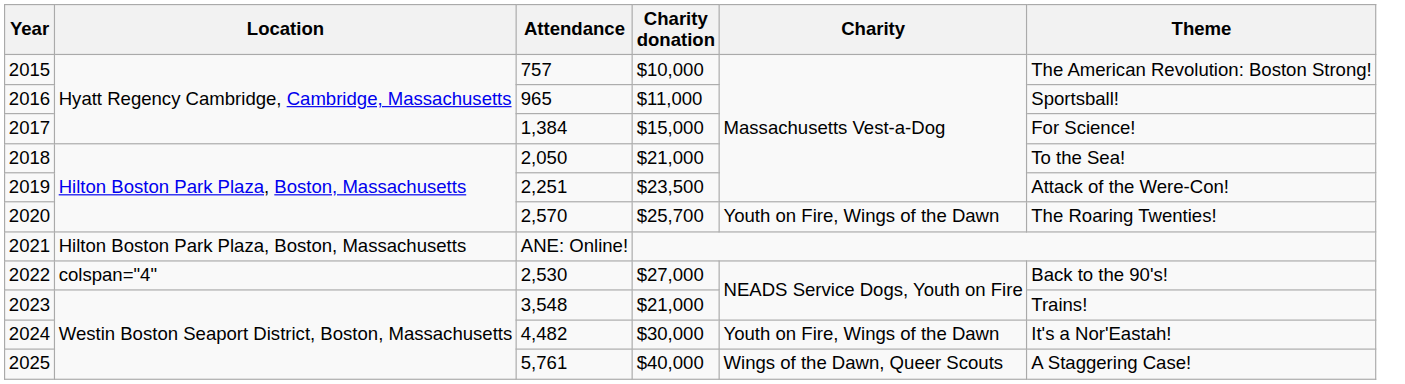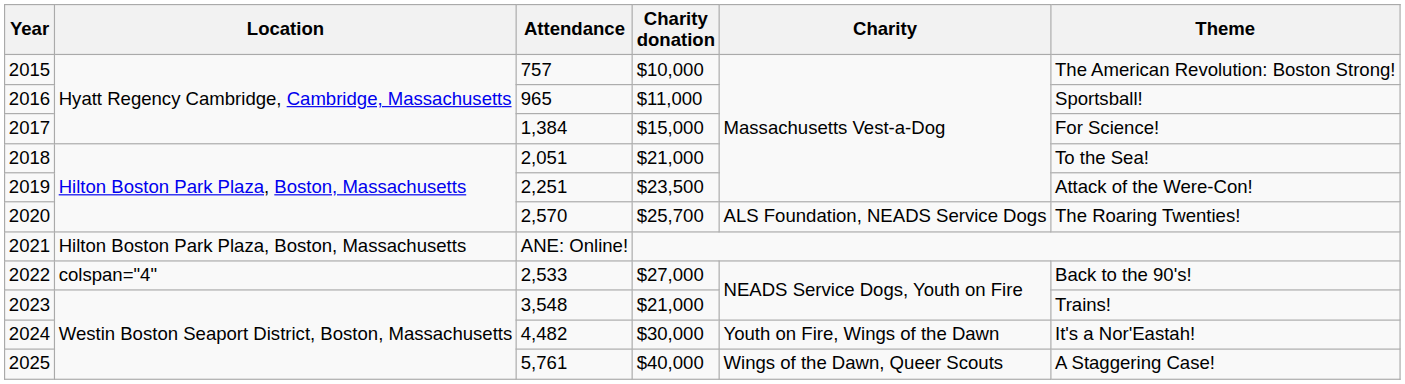(544, 157) 2,050 -> (544, 157) 2,051
(861, 216) Youth on Fire, Wings of the Dawn -> (885, 216) ALS Foundation, NEADS Service Dogs
(544, 275) 2,530 -> (544, 275) 2,533
